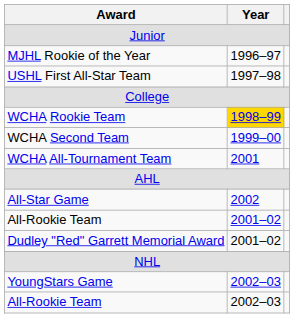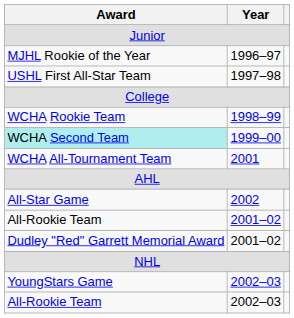(256, 117) gold background -> (256, 117) no background
(68, 138) no background -> (68, 138) paleturquoise background
